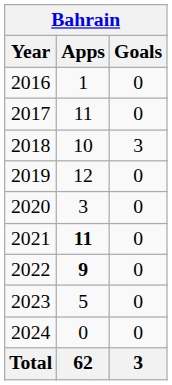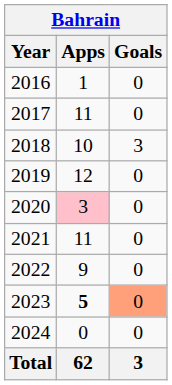(83, 207) no background -> (83, 207) pink background
(83, 238) bold -> (83, 238) normal
(83, 269) bold -> (83, 269) normal
(83, 301) normal -> (83, 301) bold
(138, 301) no background -> (138, 301) lightsalmon background
